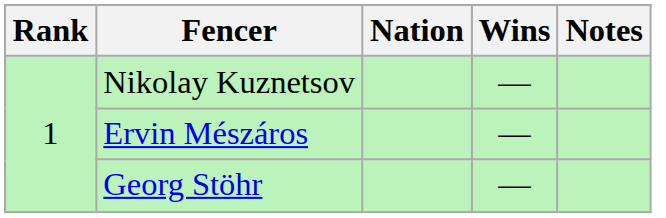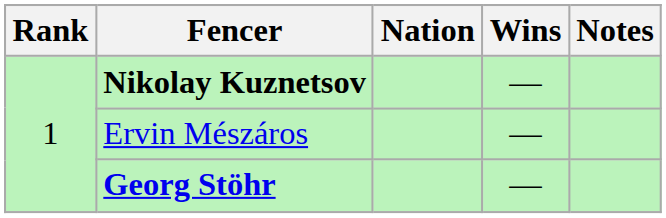(229, 81) normal -> (235, 81) bold
(183, 184) normal -> (189, 184) bold
